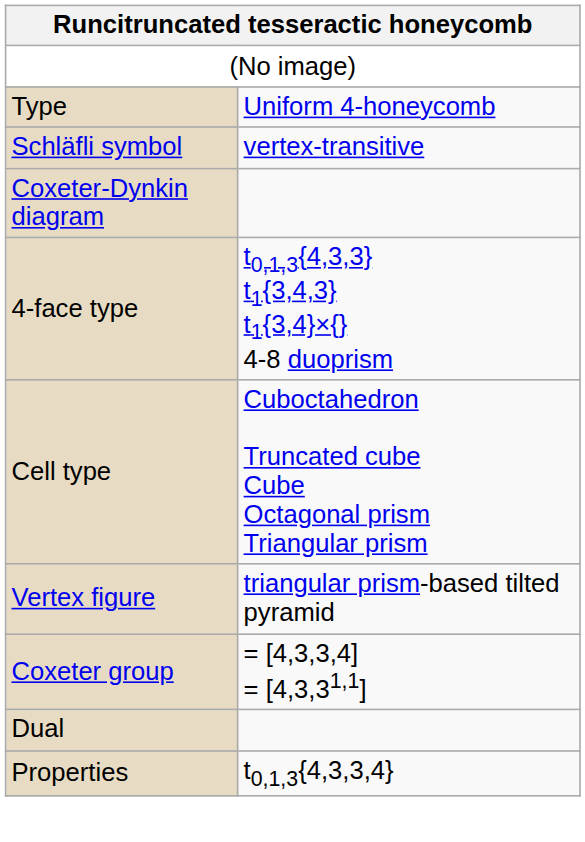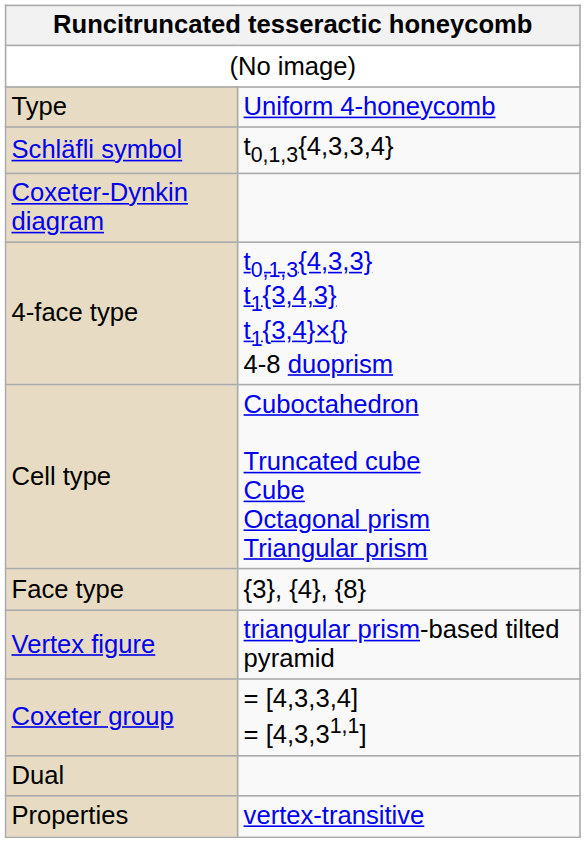(334, 147) vertex-transitive -> (319, 150) t0,1,3{4,3,3,4}
+ row: (68, 589)
(319, 773) t0,1,3{4,3,3,4} -> (334, 816) vertex-transitive
